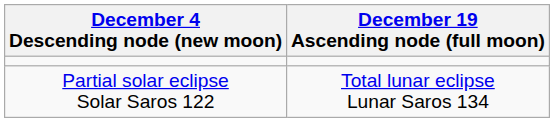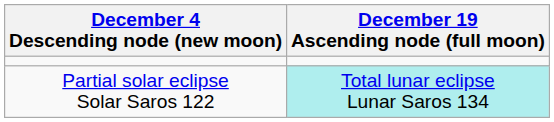(418, 91) no background -> (418, 91) paleturquoise background
